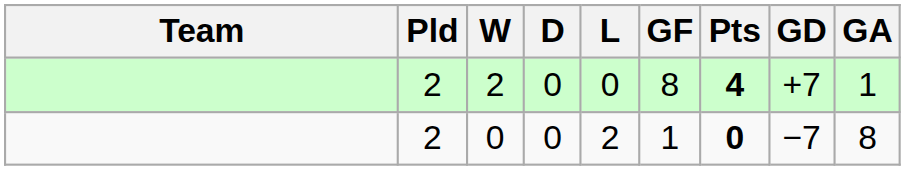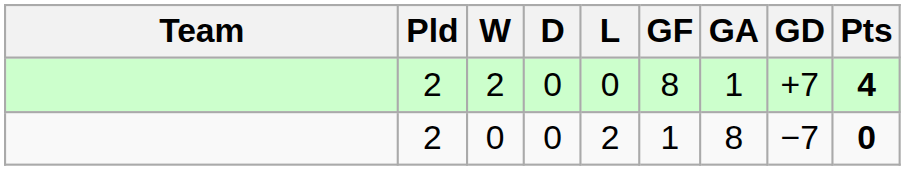columns swapped: (868, 31) <-> (735, 31)
